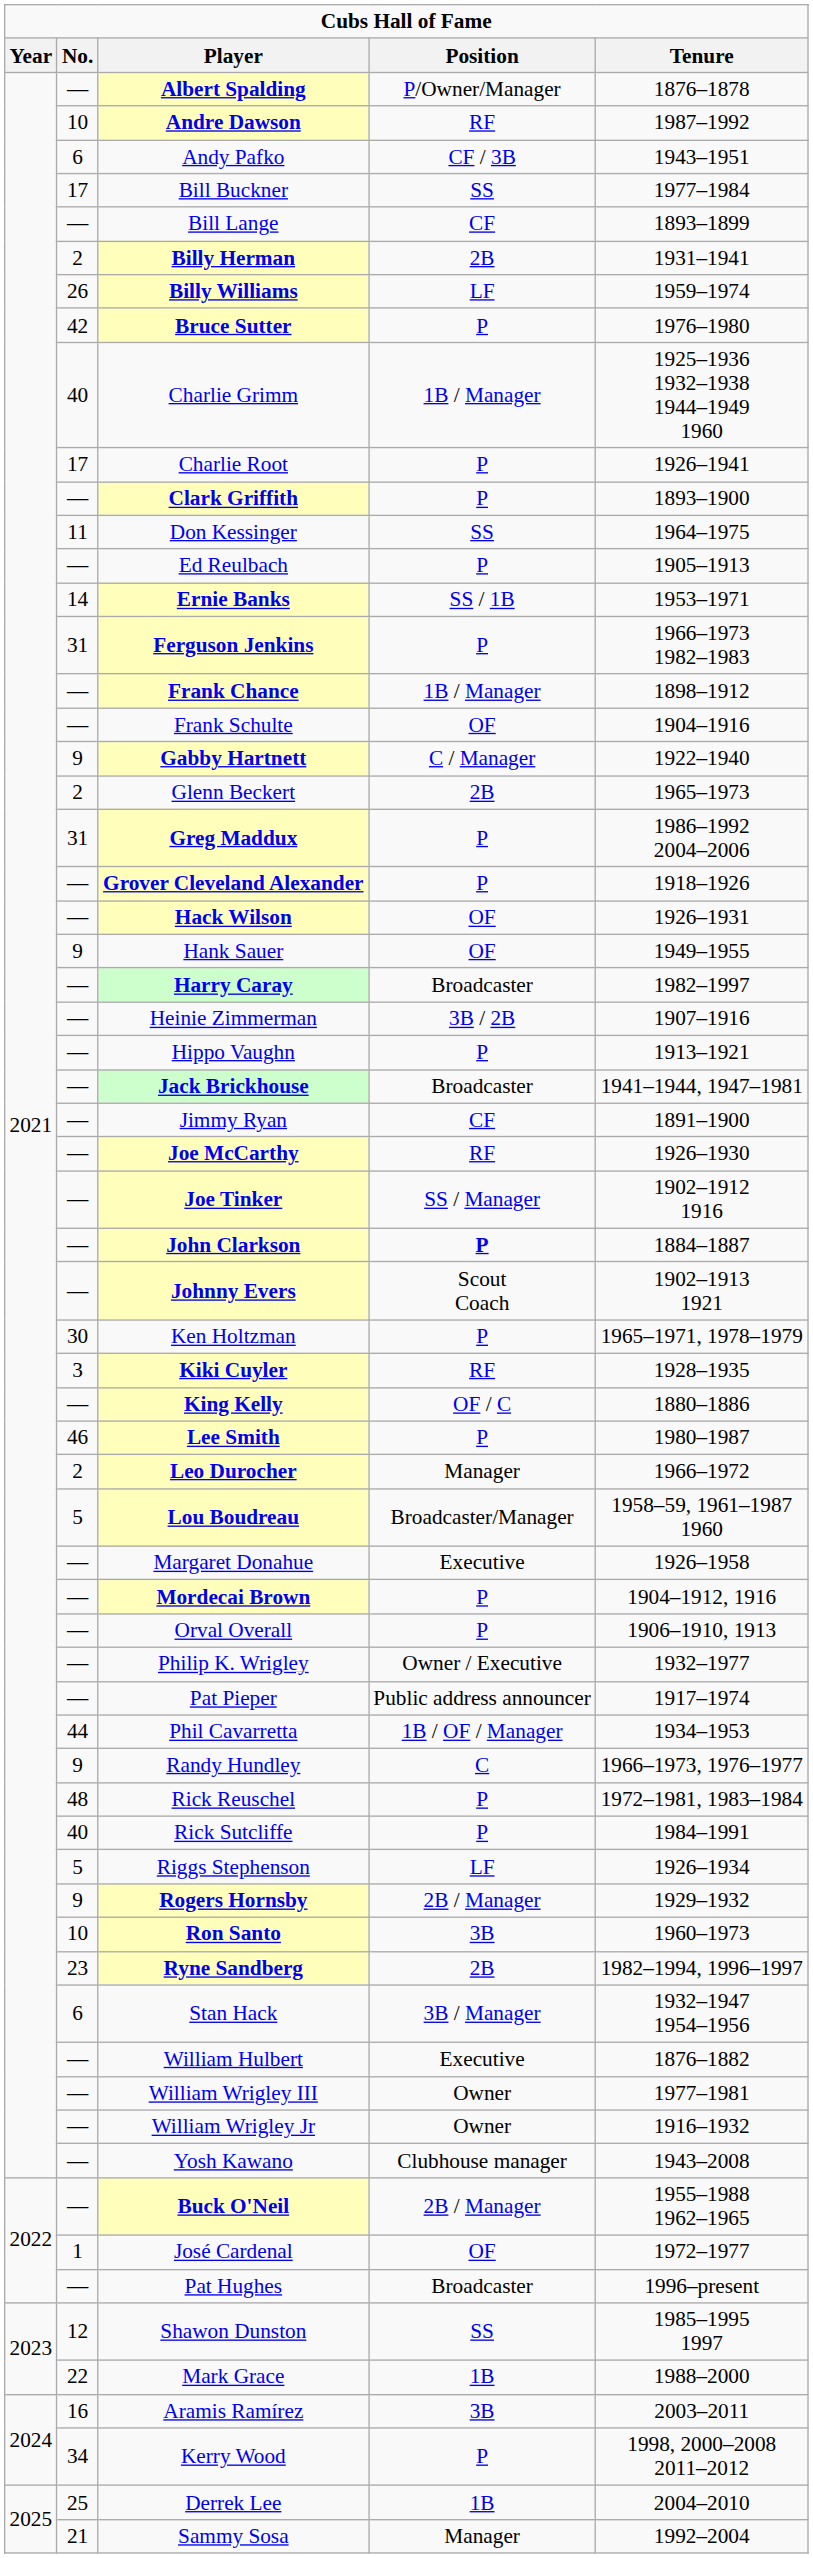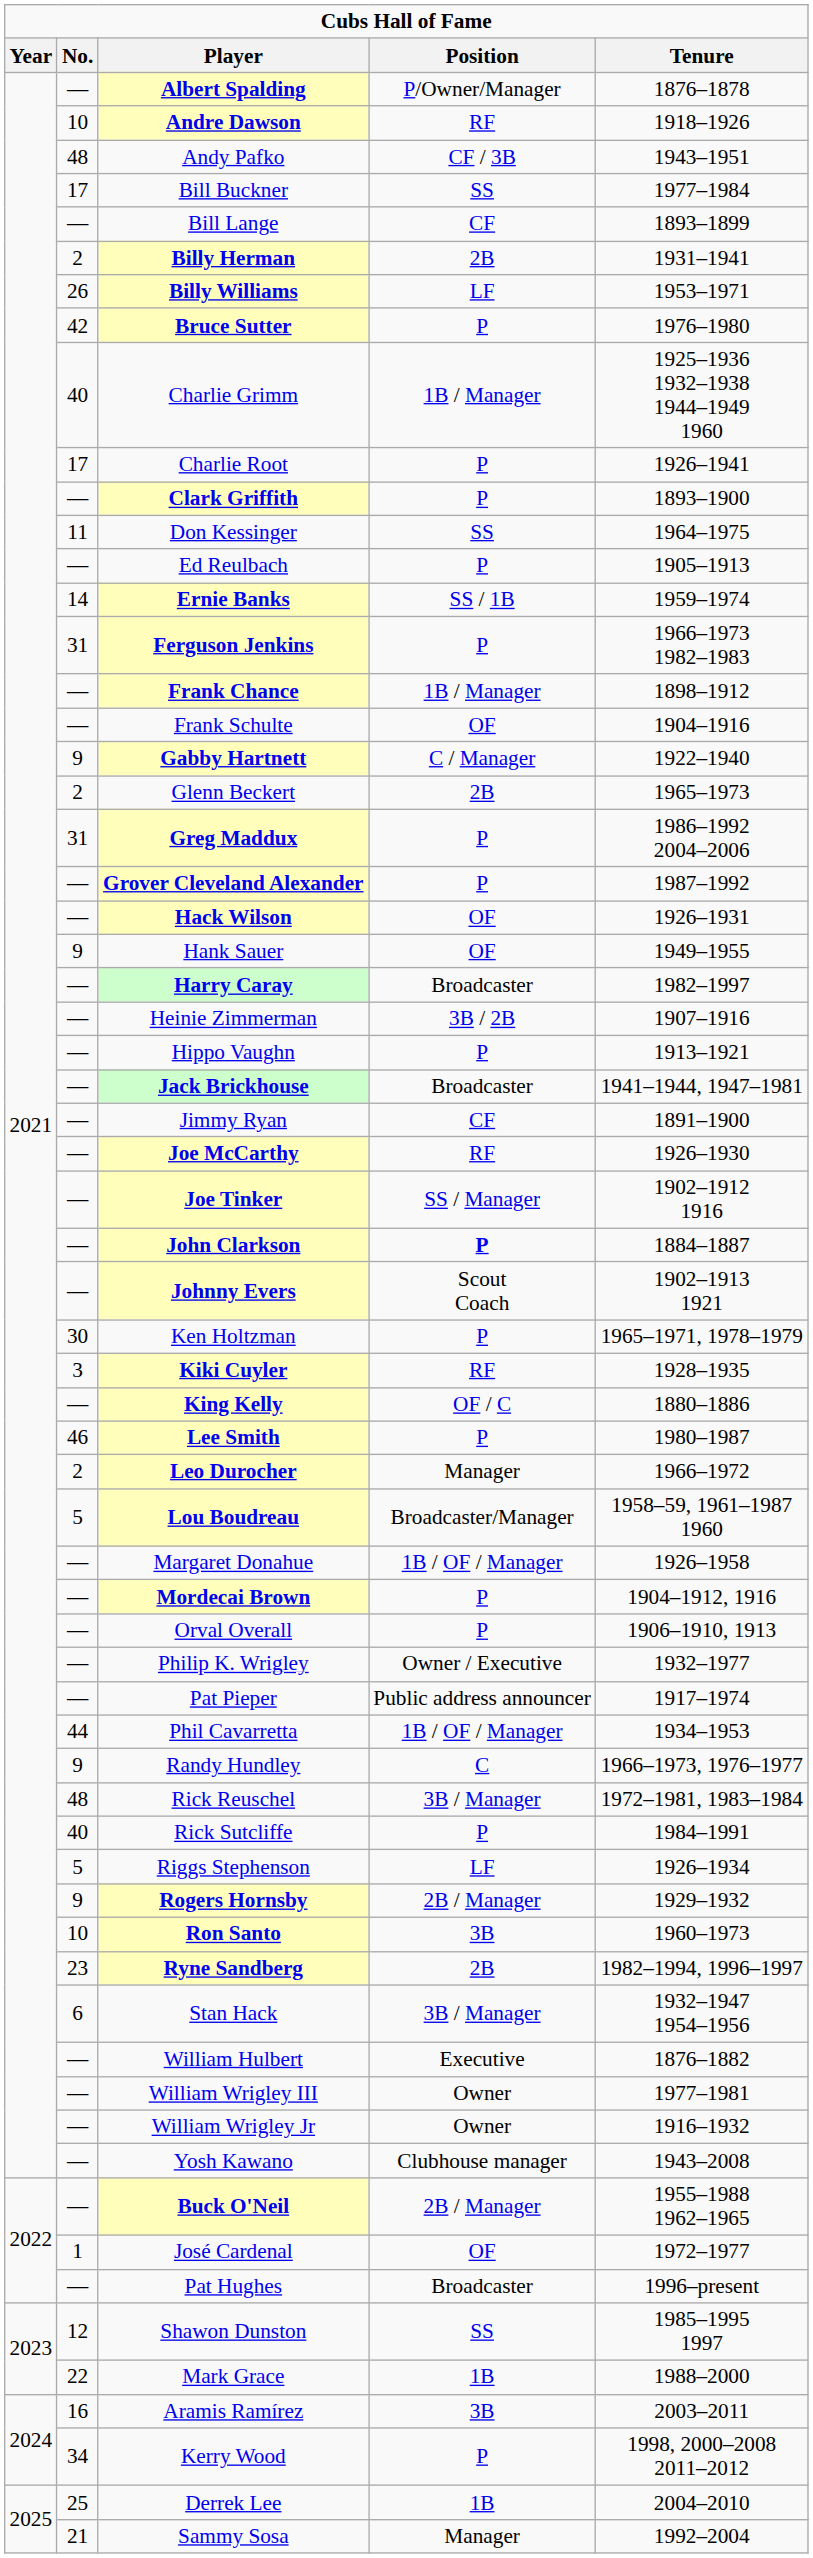(702, 122) 1987–1992 -> (702, 122) 1918–1926
(78, 156) 6 -> (78, 156) 48
(702, 291) 1959–1974 -> (702, 291) 1953–1971
(702, 599) 1953–1971 -> (702, 599) 1959–1974
(702, 883) 1918–1926 -> (702, 883) 1987–1992
(482, 1562) Executive -> (482, 1562) 1B / OF / Manager
(482, 1799) P -> (482, 1799) 3B / Manager
